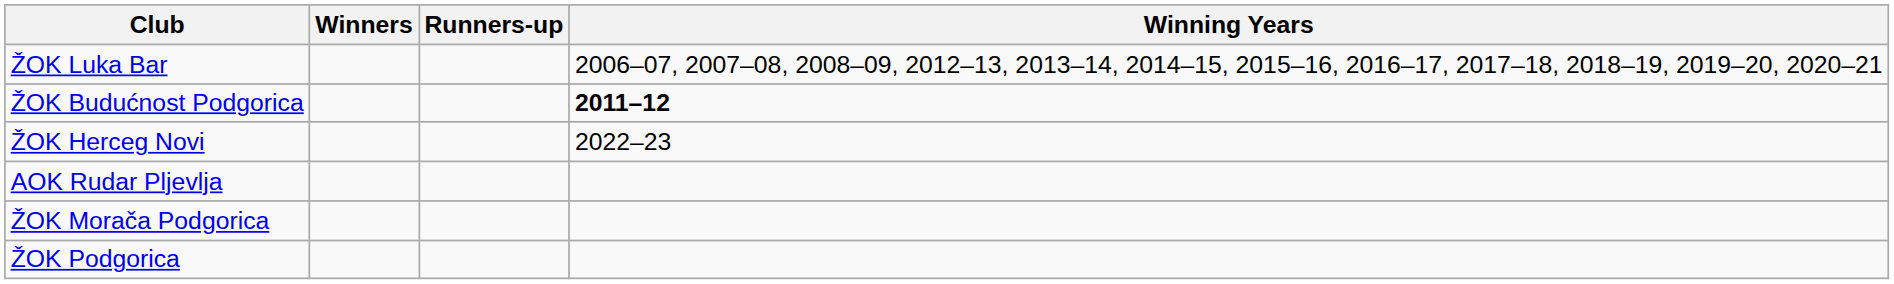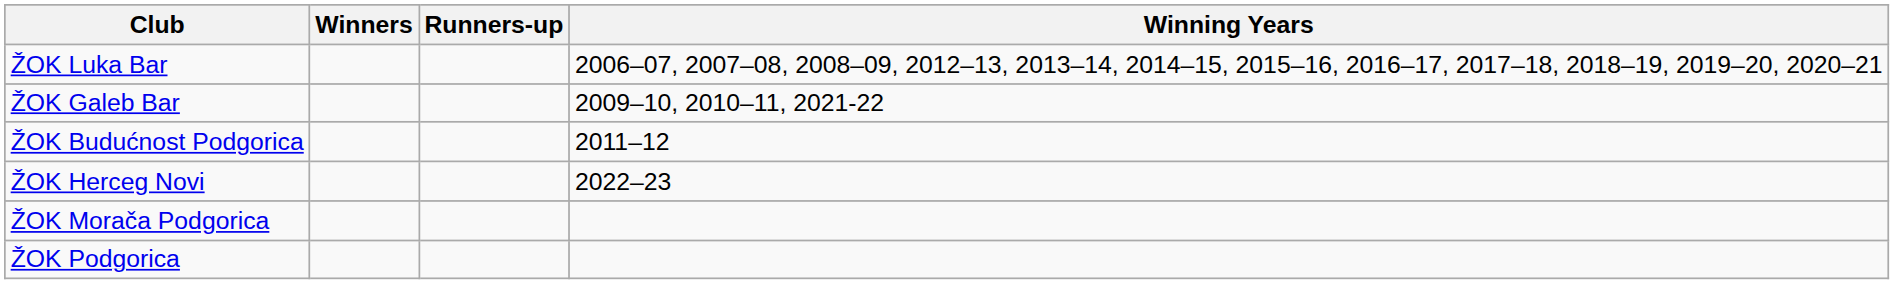+ row: (95, 103)
(622, 103) bold -> (622, 142) normal
- row: (117, 181)
